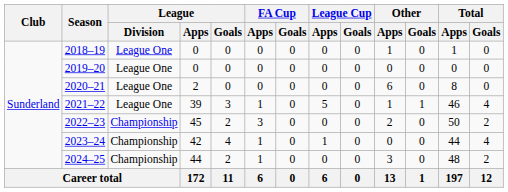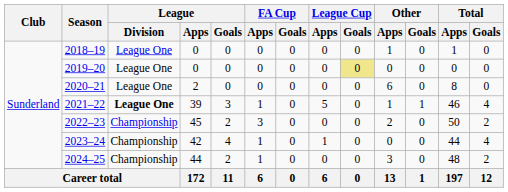(357, 68) no background -> (357, 68) khaki background
(144, 104) normal -> (144, 104) bold
